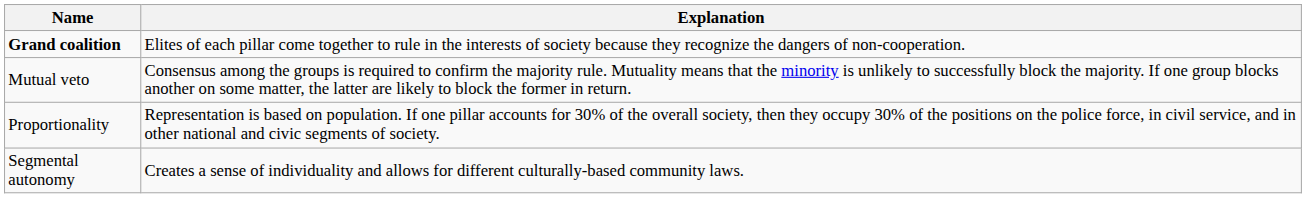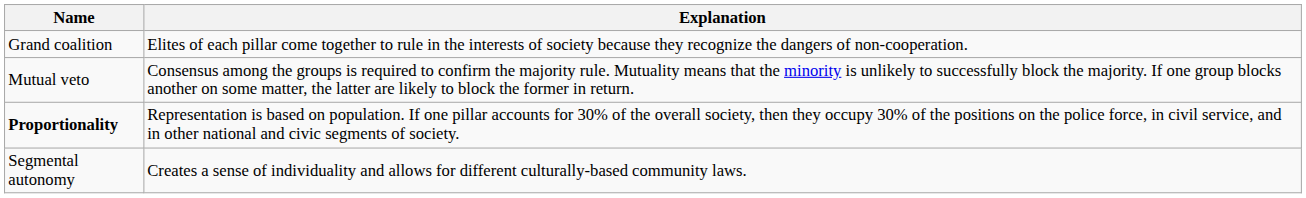(65, 44) bold -> (60, 44) normal
(59, 124) normal -> (63, 124) bold
